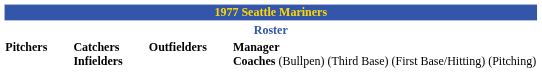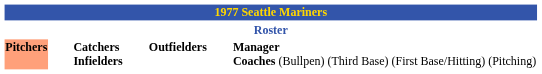(26, 47) no background -> (26, 47) lightsalmon background
